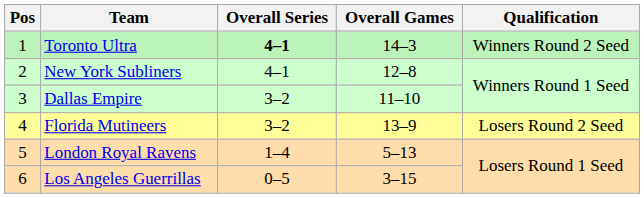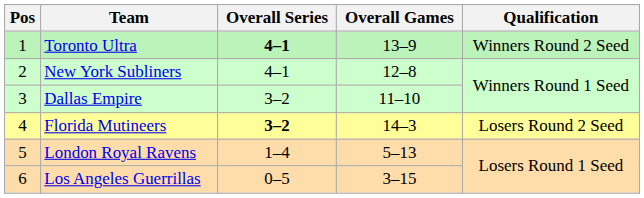(399, 44) 14–3 -> (399, 44) 13–9
(277, 125) normal -> (277, 125) bold
(399, 125) 13–9 -> (399, 125) 14–3
